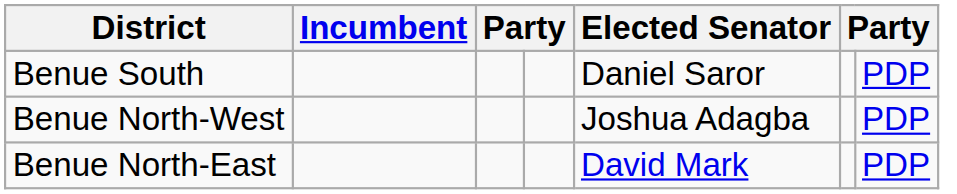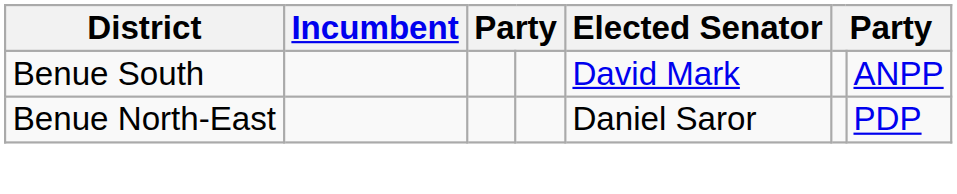(673, 73) Daniel Saror -> (656, 73) David Mark
(896, 73) PDP -> (899, 73) ANPP
- row: (149, 119)
(665, 165) David Mark -> (664, 119) Daniel Saror
